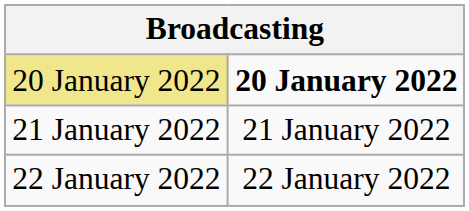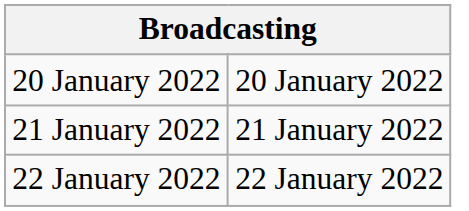(116, 79) khaki background -> (116, 79) no background
(346, 79) bold -> (339, 79) normal
